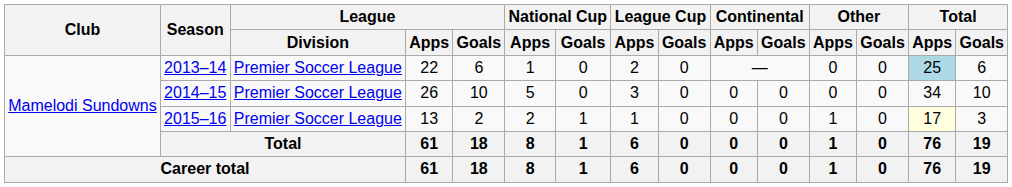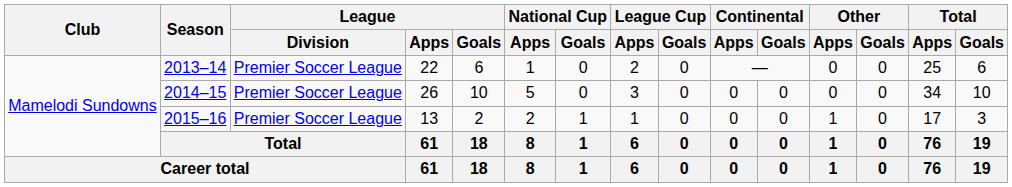(932, 67) lightblue background -> (932, 67) no background
(932, 118) lightyellow background -> (932, 118) no background
